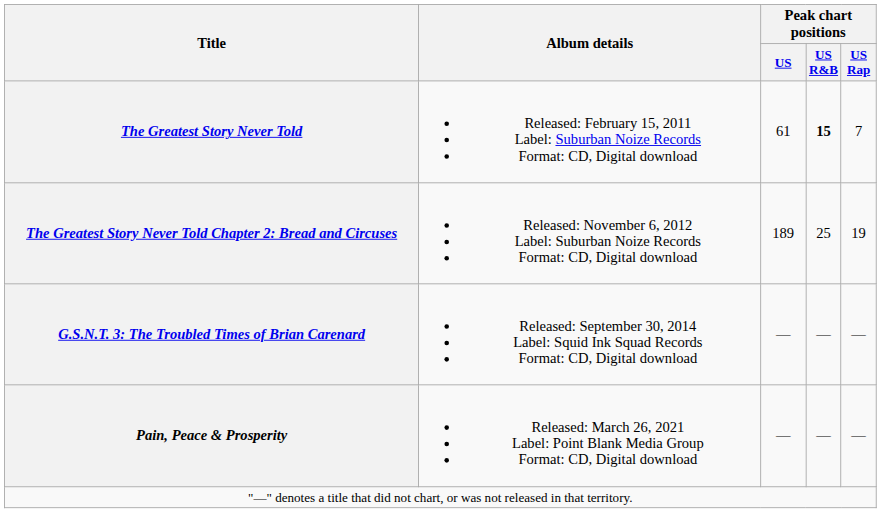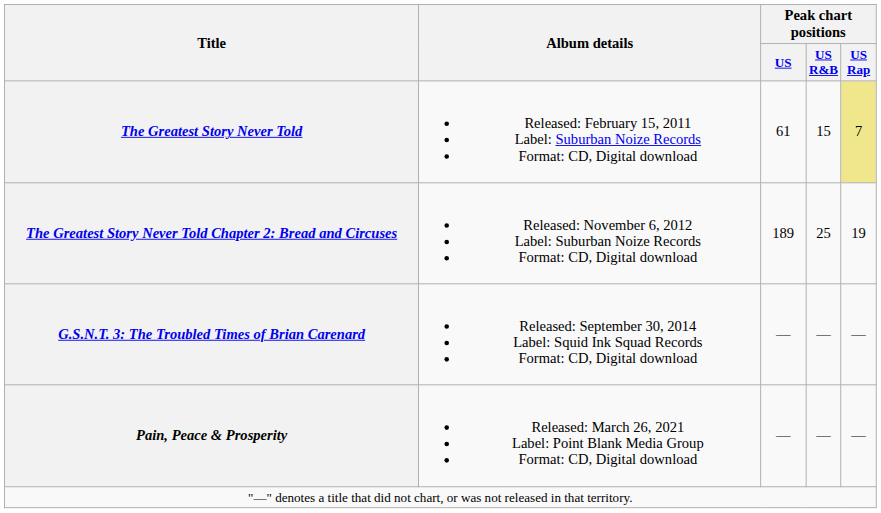(823, 131) bold -> (823, 131) normal
(859, 131) no background -> (859, 131) khaki background
